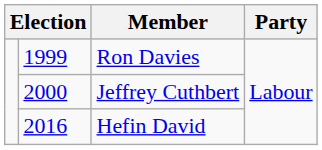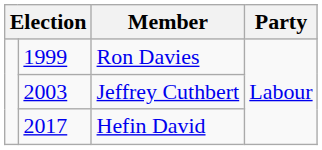(45, 91) 2000 -> (45, 91) 2003
(45, 126) 2016 -> (45, 126) 2017
